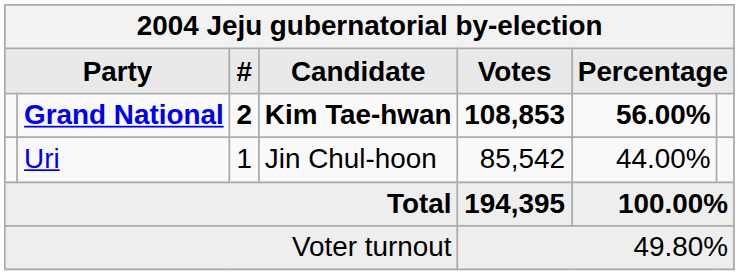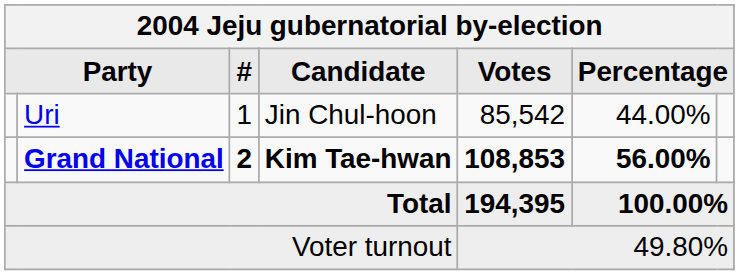rows swapped: (124, 114) <-> (42, 159)
